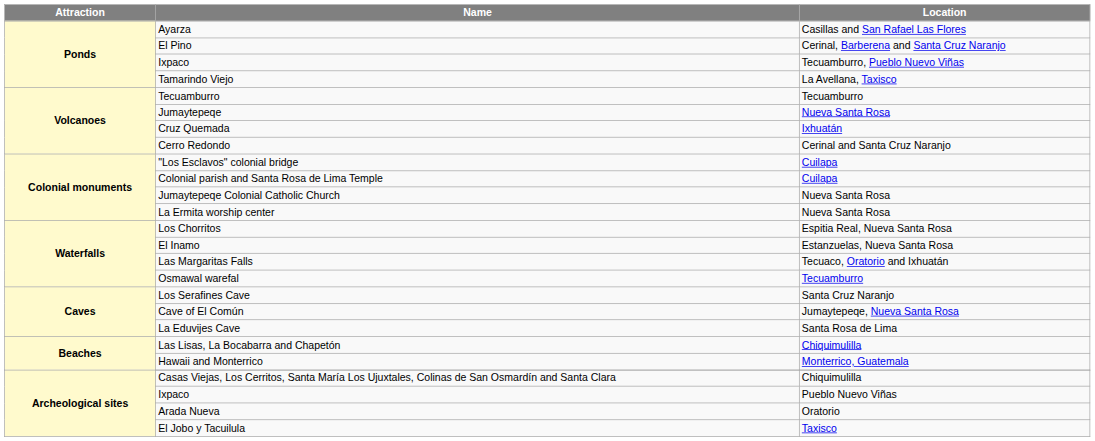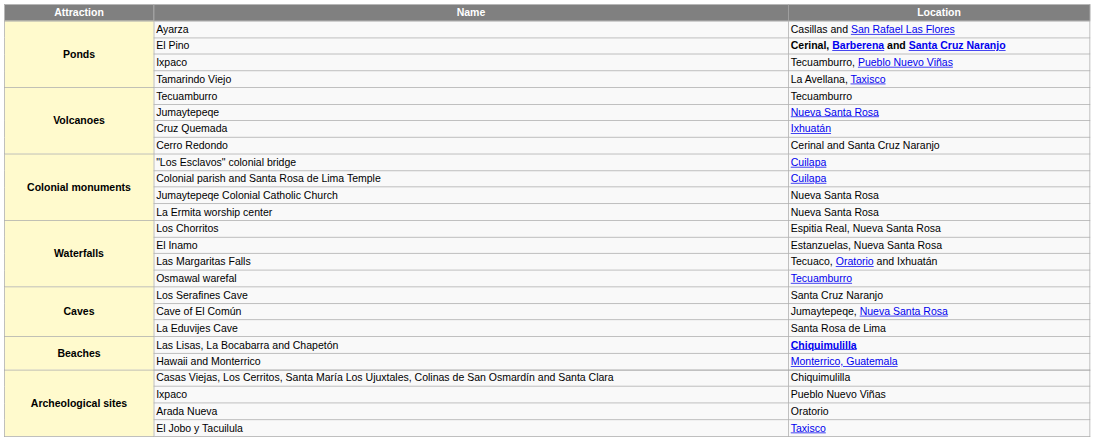(904, 46) normal -> (898, 46) bold
(832, 345) normal -> (824, 345) bold
